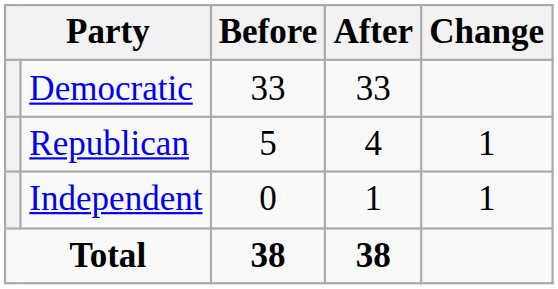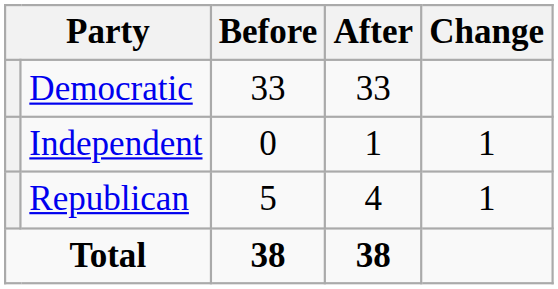rows swapped: (109, 143) <-> (116, 198)
